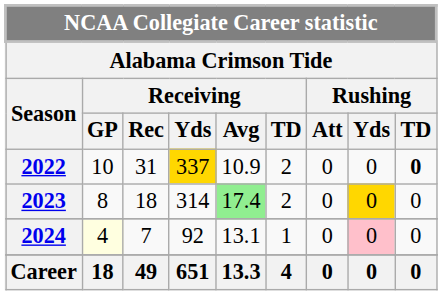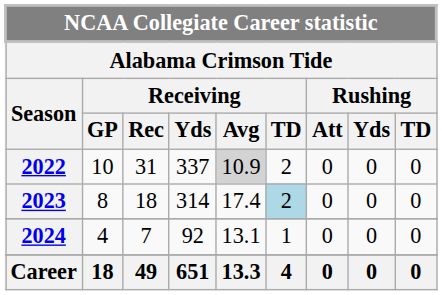(193, 166) gold background -> (193, 166) no background
(241, 166) no background -> (241, 166) lightgrey background
(416, 166) bold -> (416, 166) normal
(241, 201) lightgreen background -> (241, 201) no background
(286, 201) no background -> (286, 201) lightblue background
(372, 201) gold background -> (372, 201) no background
(102, 236) lightyellow background -> (102, 236) no background
(372, 236) pink background -> (372, 236) no background
